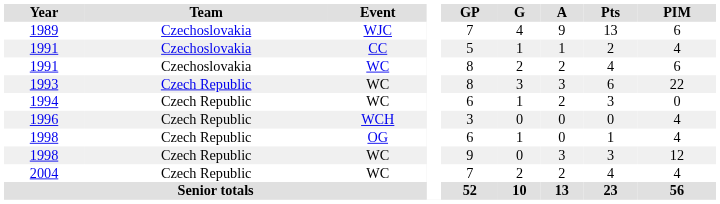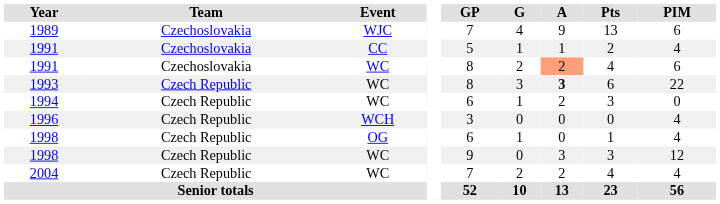(562, 66) no background -> (562, 66) lightsalmon background
(562, 84) normal -> (562, 84) bold
